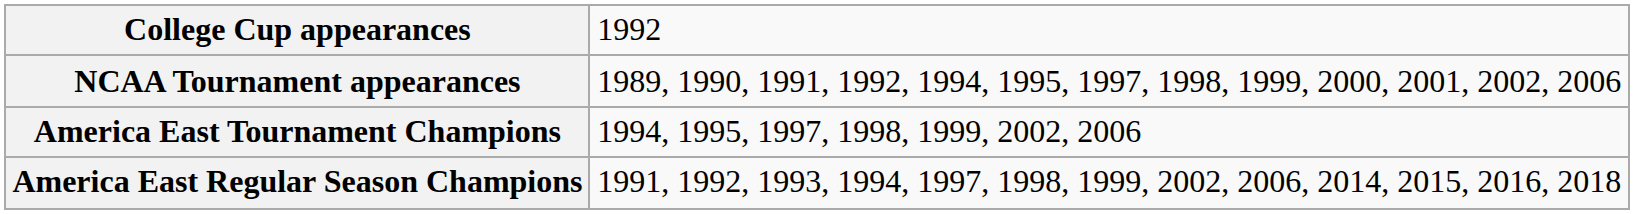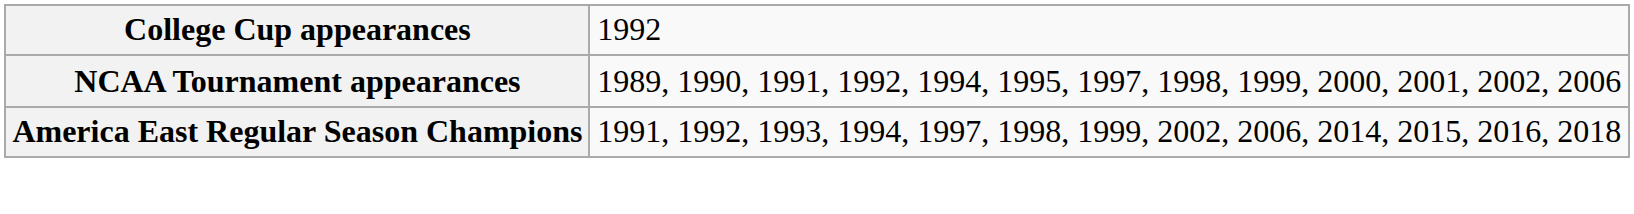- row: (297, 131)
